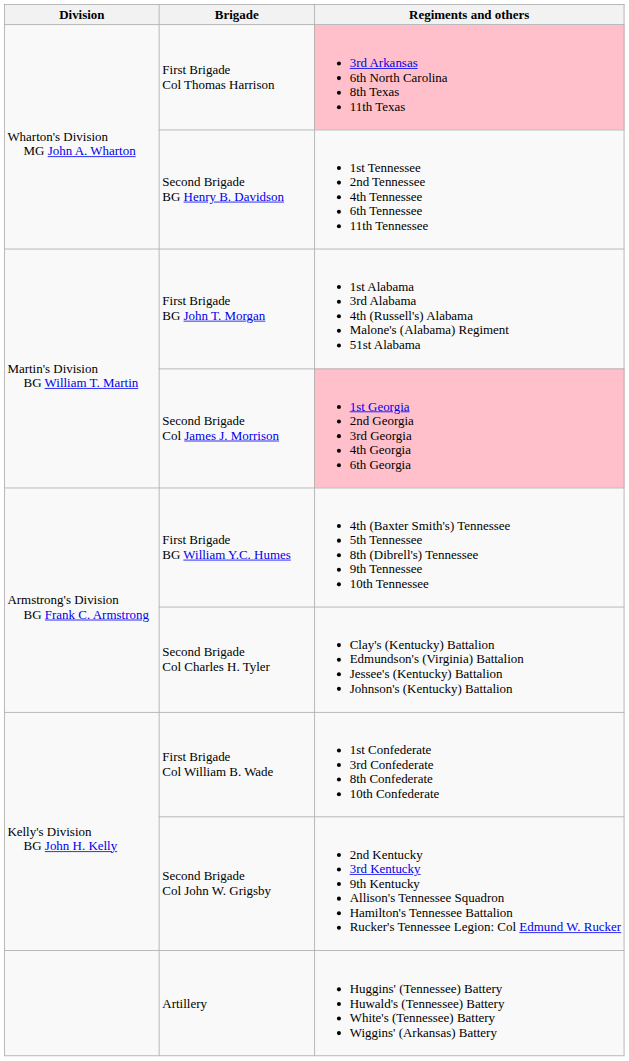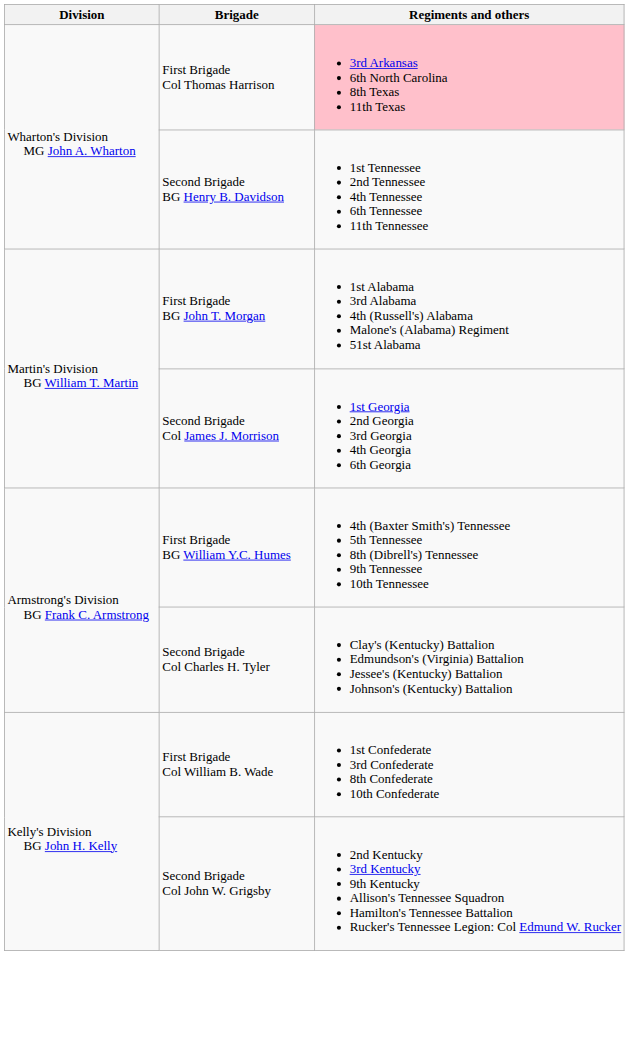(469, 435) pink background -> (469, 435) no background
- row: (185, 1003)
